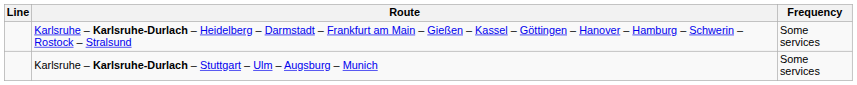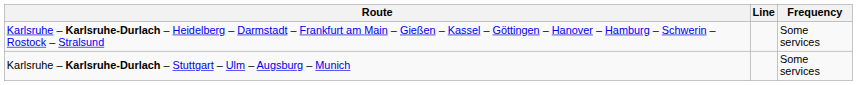columns swapped: (18, 13) <-> (405, 13)
